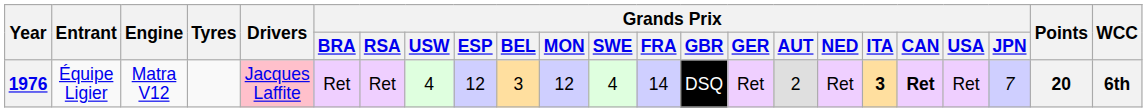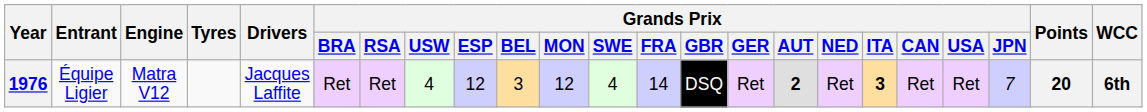(277, 84) pink background -> (277, 84) no background
(796, 84) normal -> (796, 84) bold
(920, 84) bold -> (920, 84) normal
